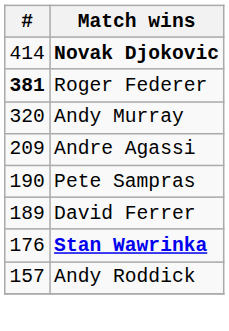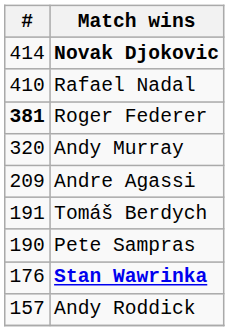+ row: (125, 85)
+ row: (131, 213)
- row: (125, 213)
